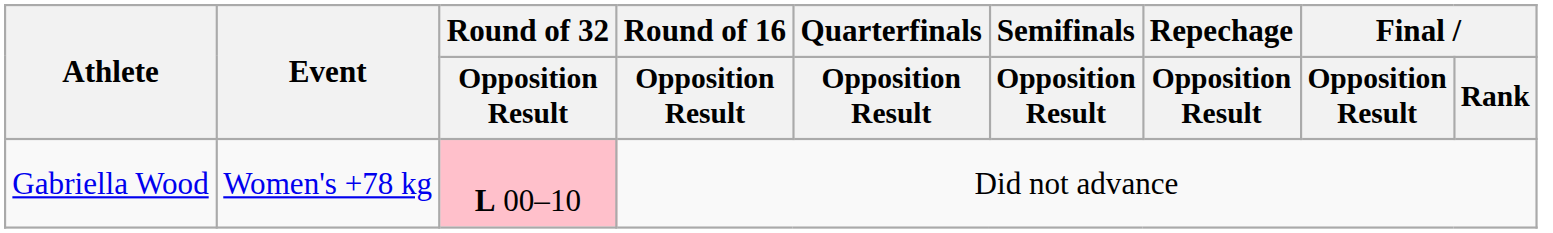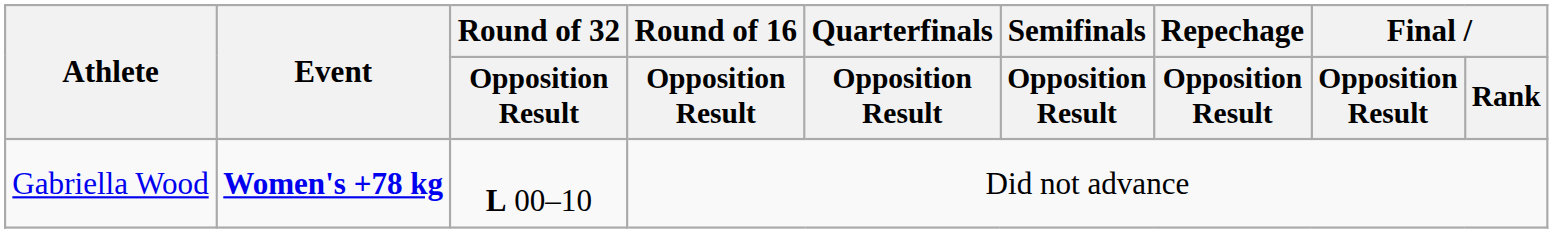(328, 183) normal -> (333, 183) bold
(528, 201) pink background -> (539, 201) no background
